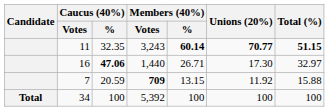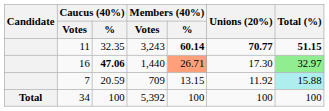(192, 64) no background -> (192, 64) lightsalmon background
(310, 64) no background -> (310, 64) lightgreen background
(157, 81) bold -> (157, 81) normal
(310, 81) no background -> (310, 81) paleturquoise background
